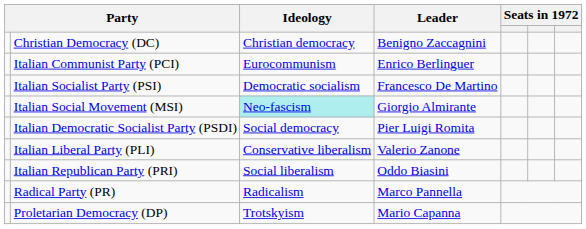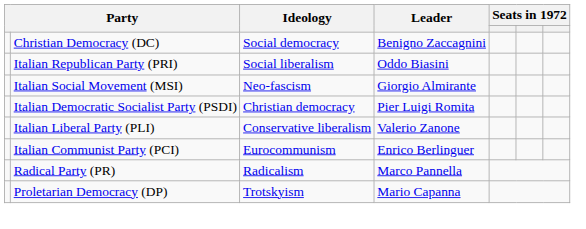(299, 42) Christian democracy -> (291, 42) Social democracy
rows swapped: (96, 63) <-> (96, 170)
- row: (87, 85)
(277, 106) paleturquoise background -> (277, 85) no background
(291, 127) Social democracy -> (299, 106) Christian democracy
